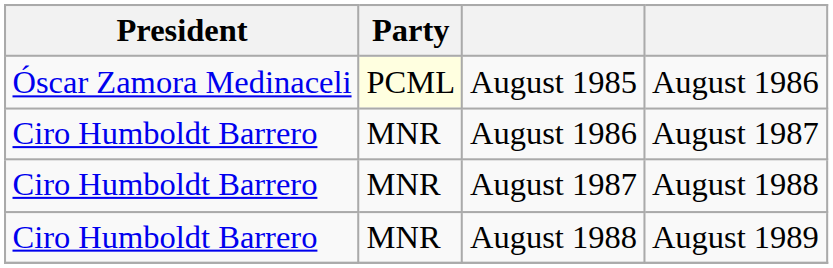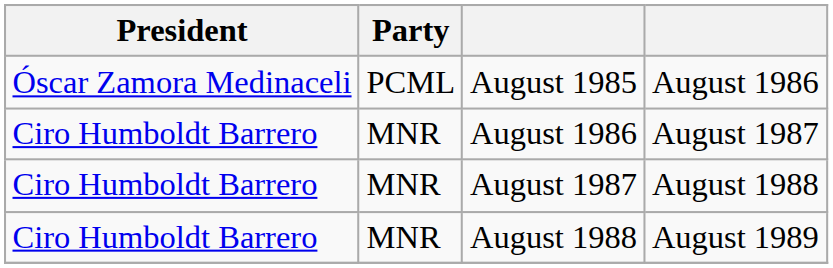(411, 81) lightyellow background -> (411, 81) no background
